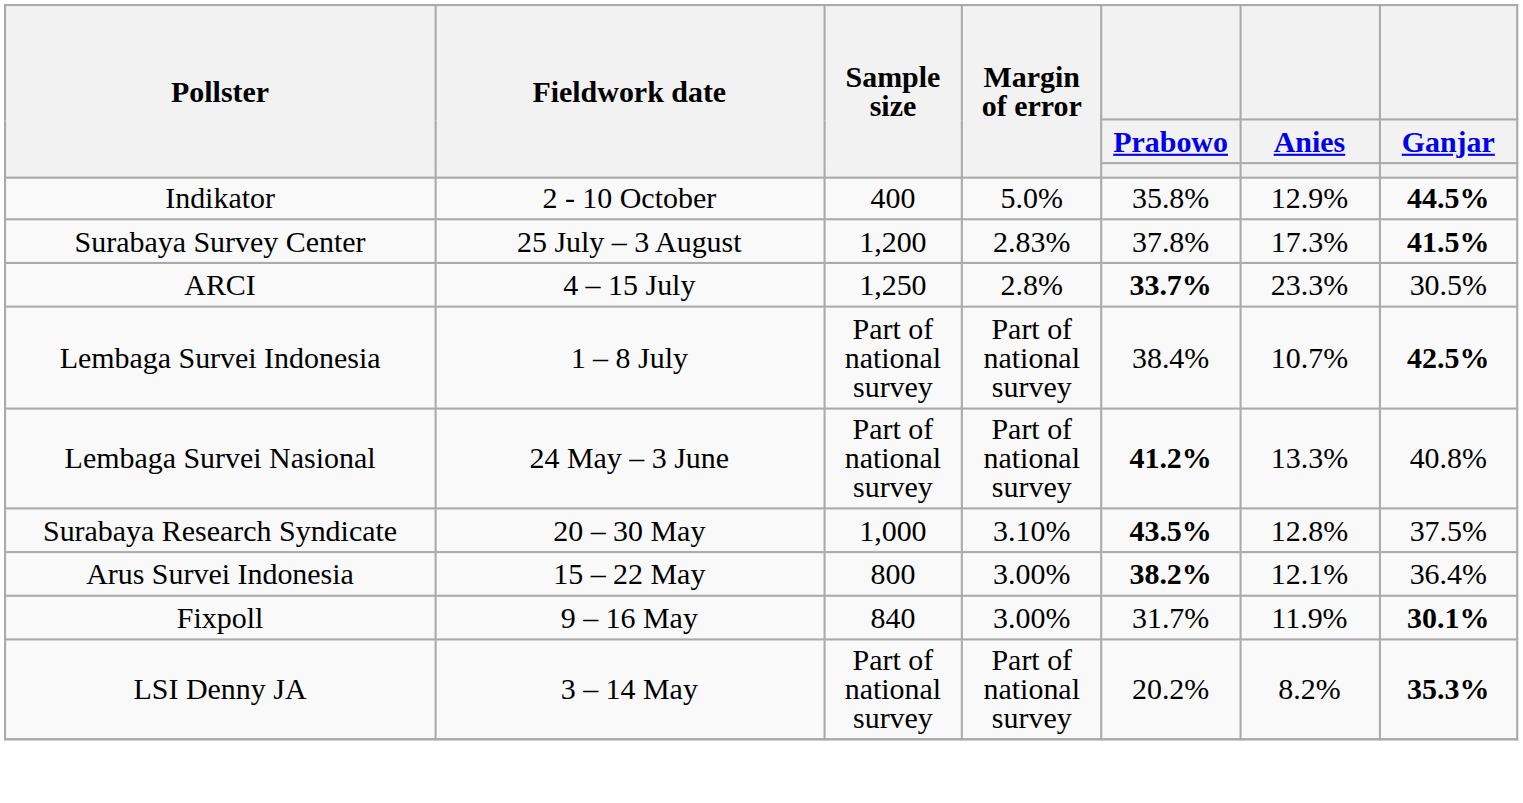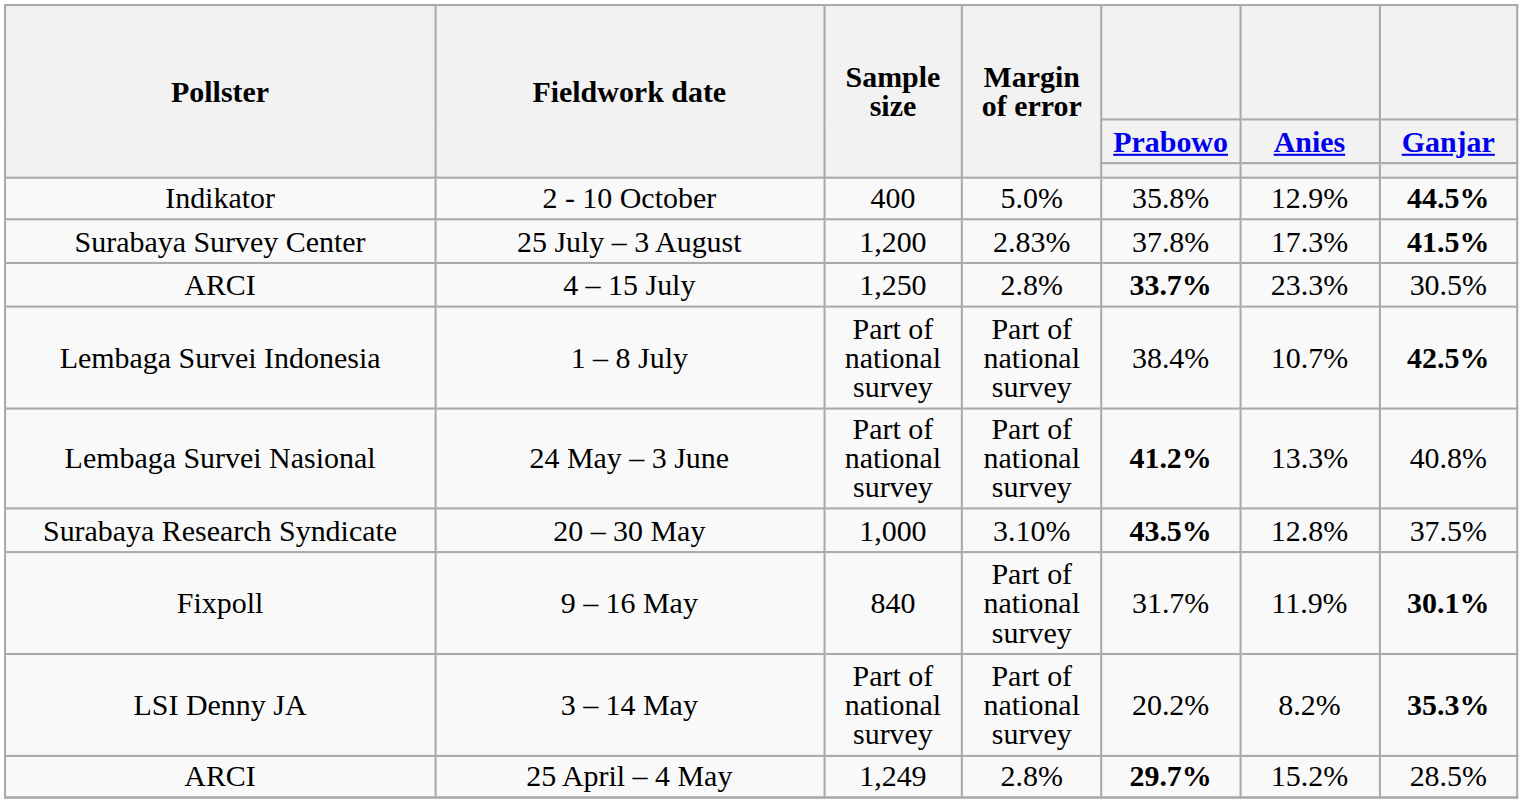- row: (629, 574)
(1032, 617) 3.00% -> (1032, 603) Part of national survey
+ row: (629, 777)
